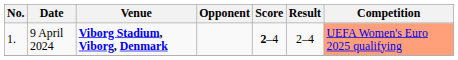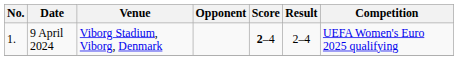(123, 39) bold -> (121, 39) normal
(377, 39) lightsalmon background -> (374, 39) no background
